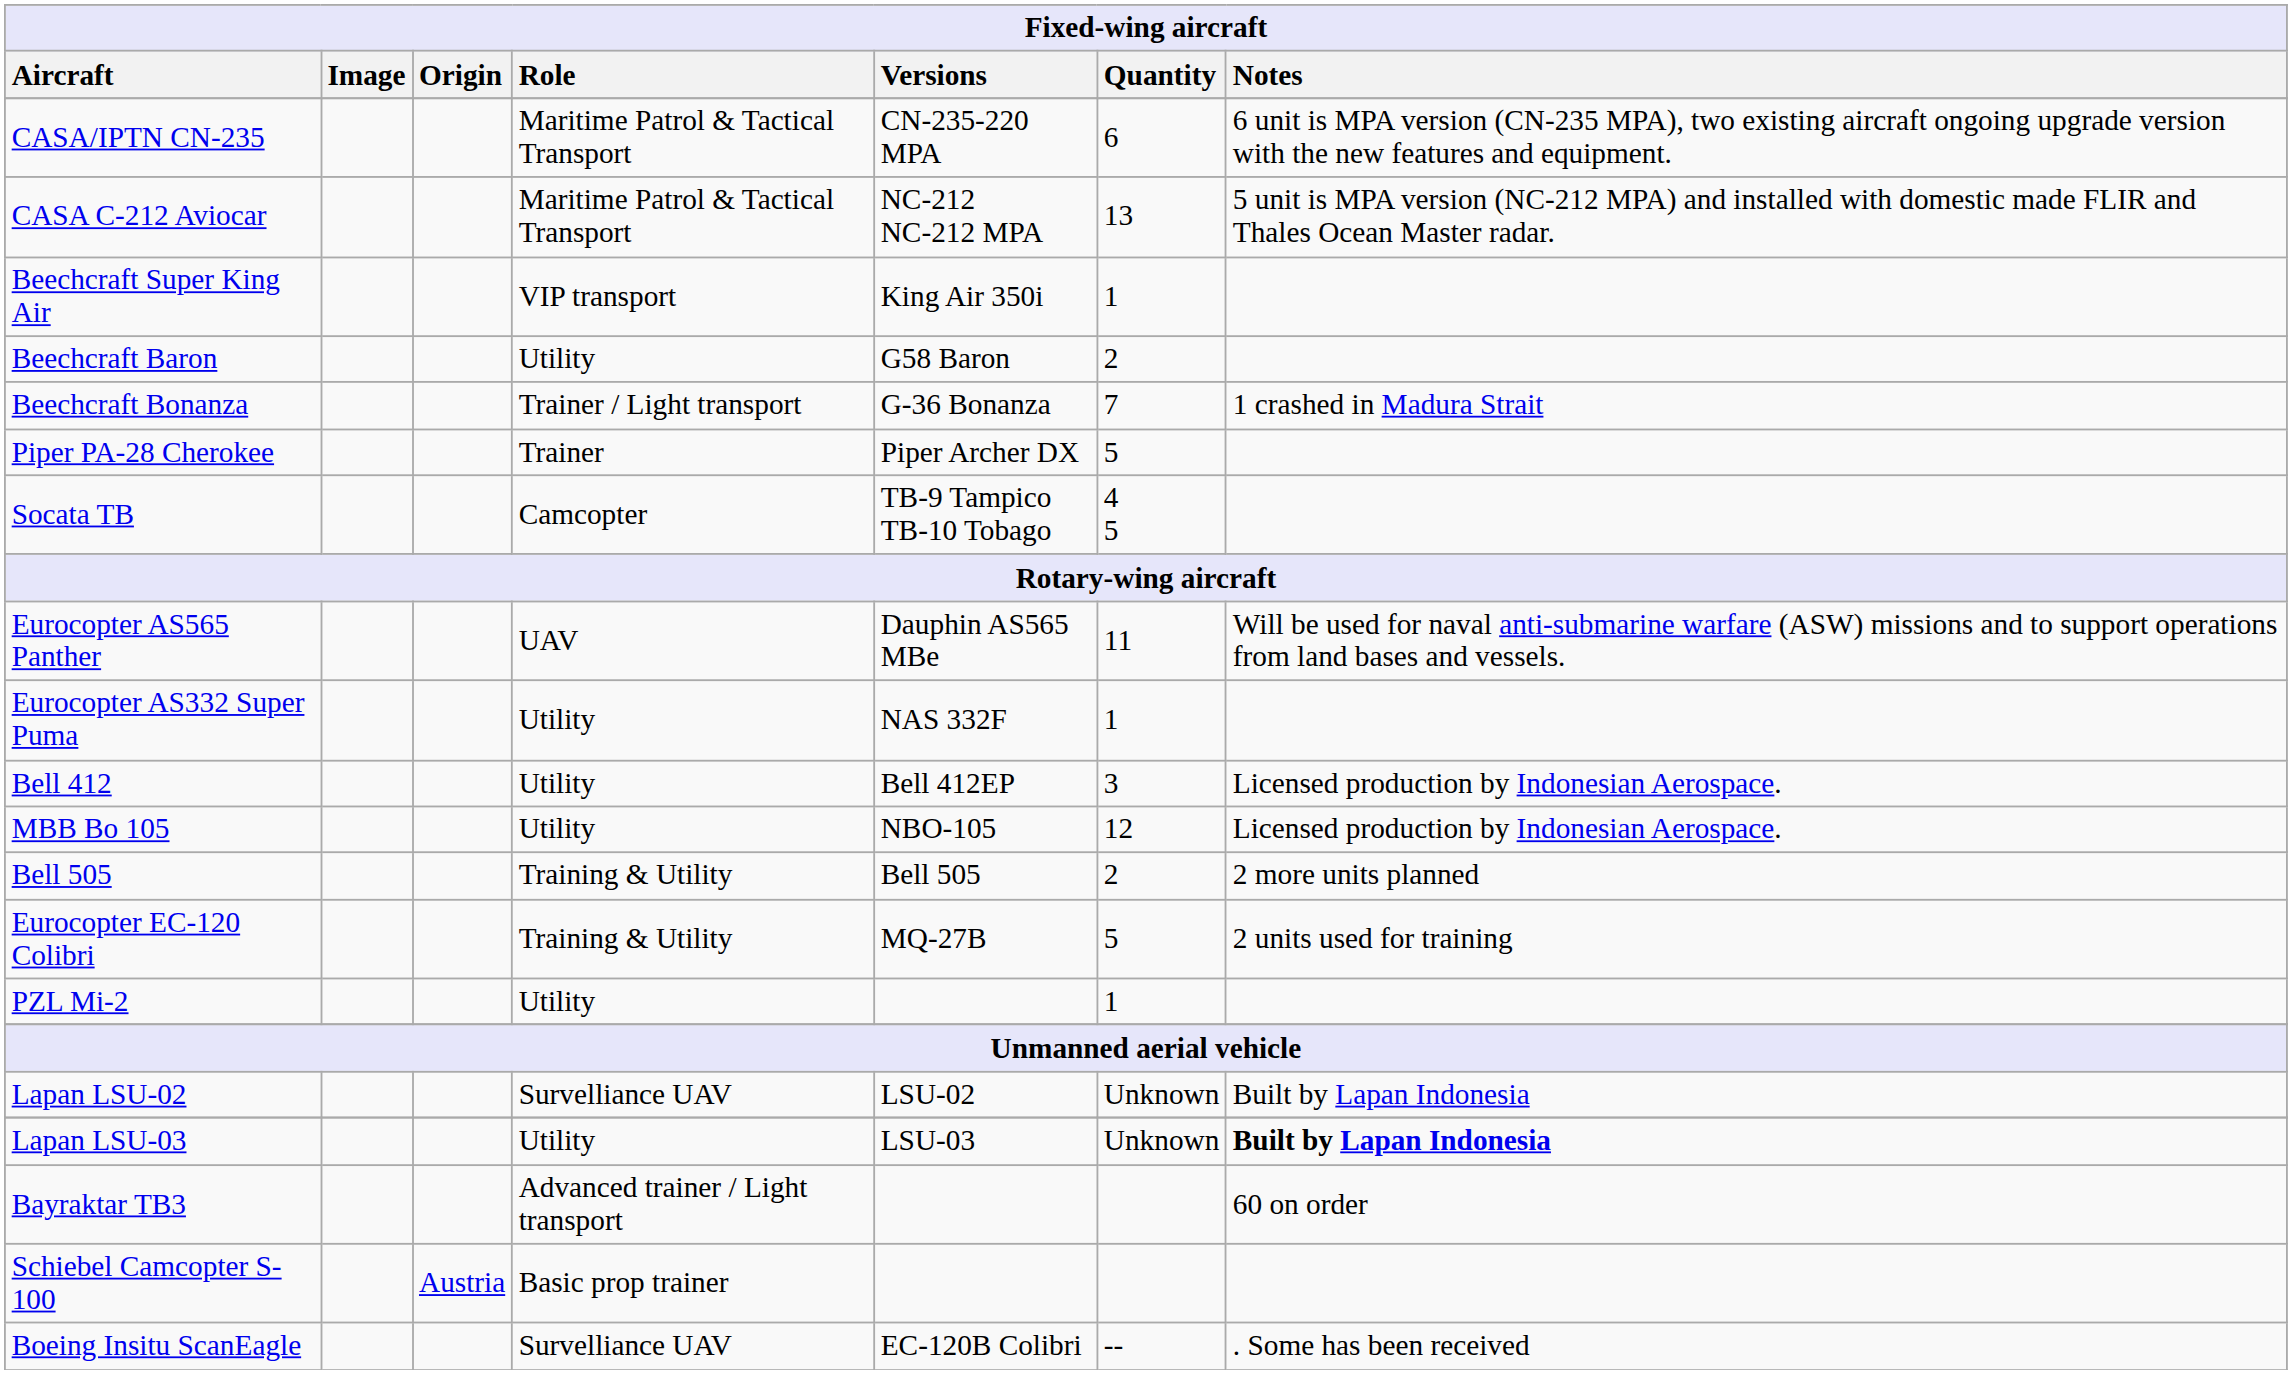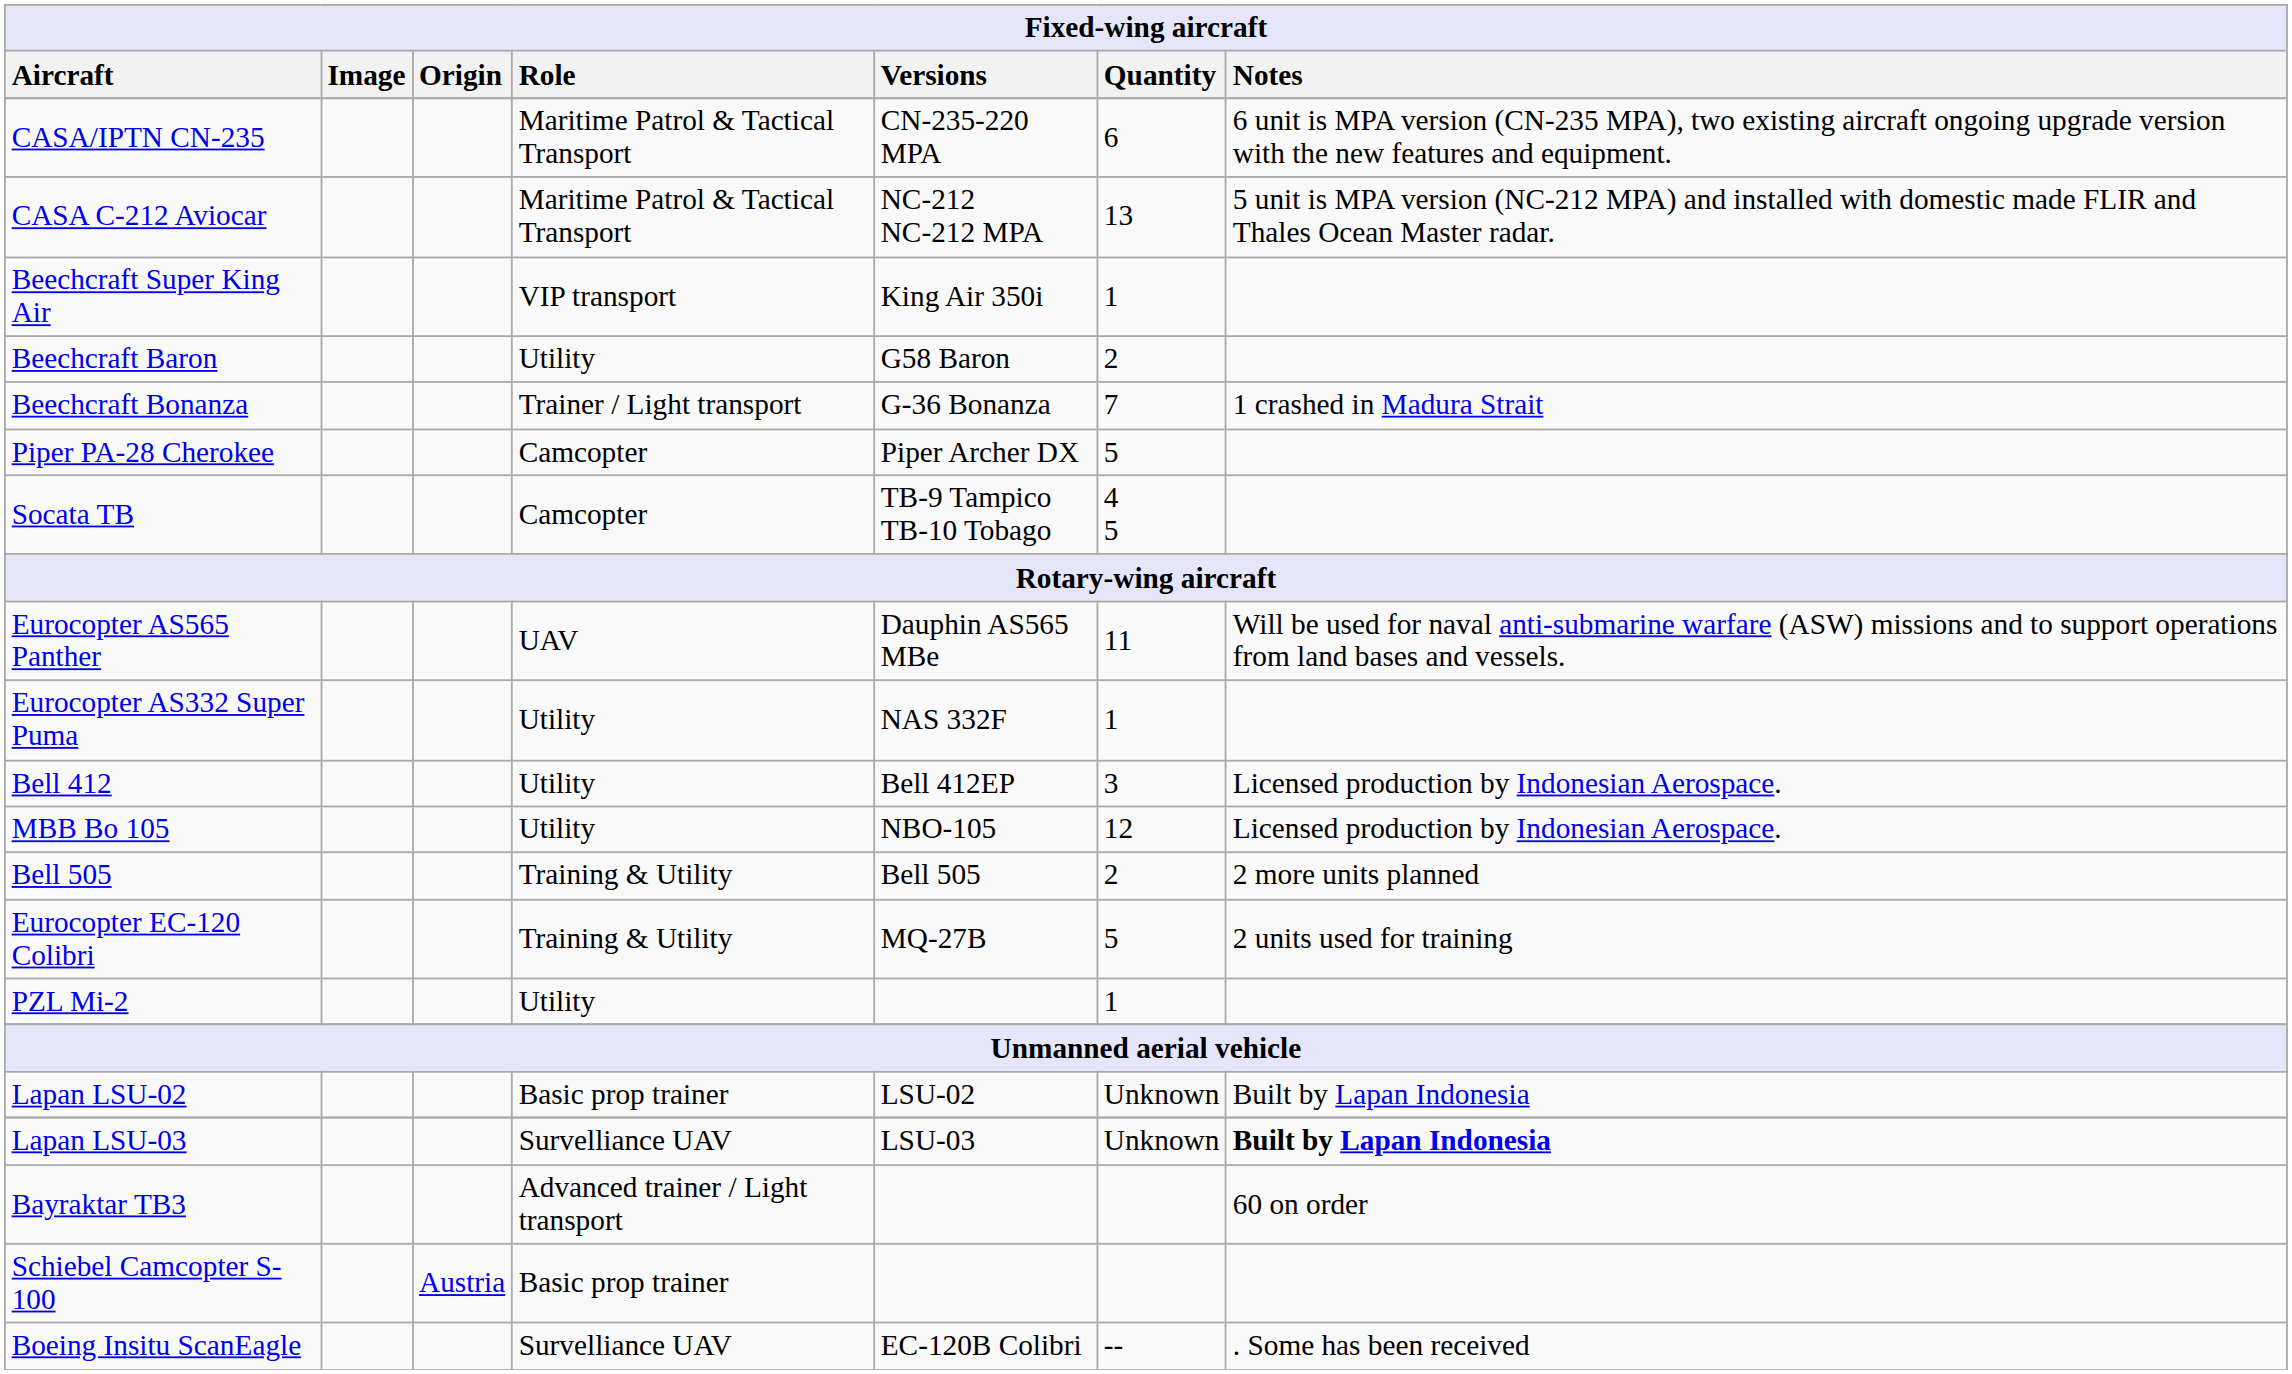(561, 451) Trainer -> (583, 451) Camcopter
(625, 1094) Survelliance UAV -> (624, 1094) Basic prop trainer
(557, 1140) Utility -> (625, 1140) Survelliance UAV
